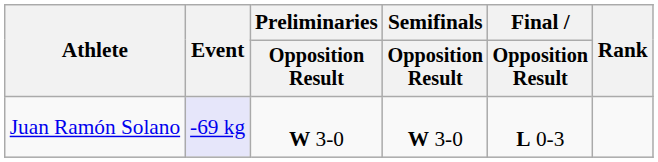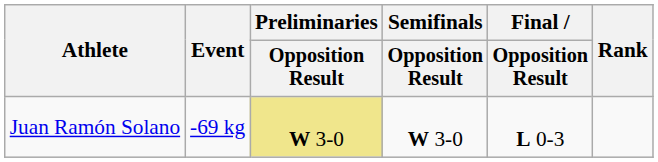(218, 127) lavender background -> (218, 127) no background
(316, 139) no background -> (316, 139) khaki background
